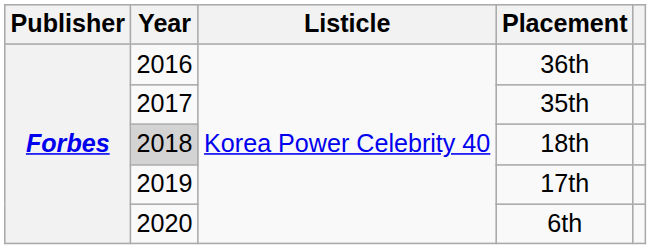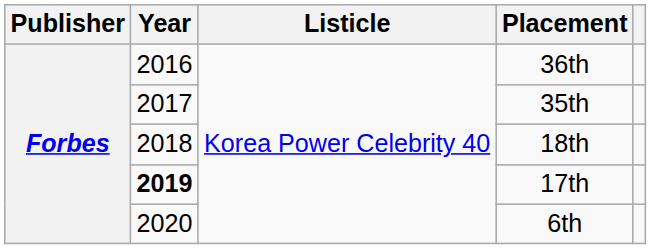(165, 143) lightgrey background -> (165, 143) no background
(165, 183) normal -> (165, 183) bold
